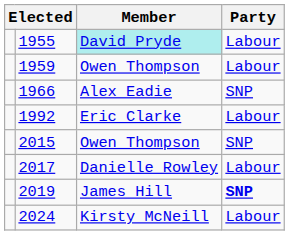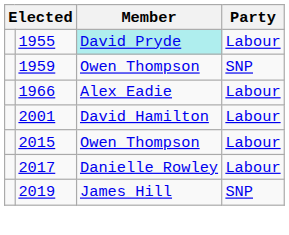(253, 67) Labour -> (239, 67) SNP
(239, 92) SNP -> (253, 92) Labour
- row: (37, 117)
+ row: (37, 117)
(239, 142) SNP -> (253, 142) Labour
(239, 192) bold -> (239, 192) normal
- row: (37, 217)
